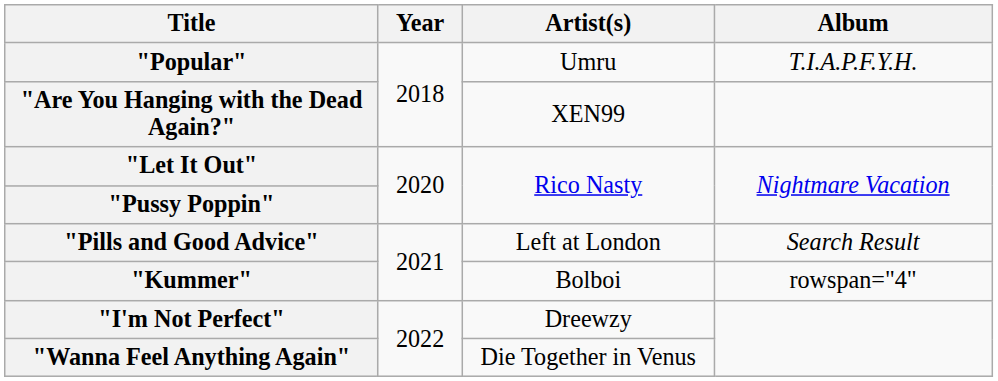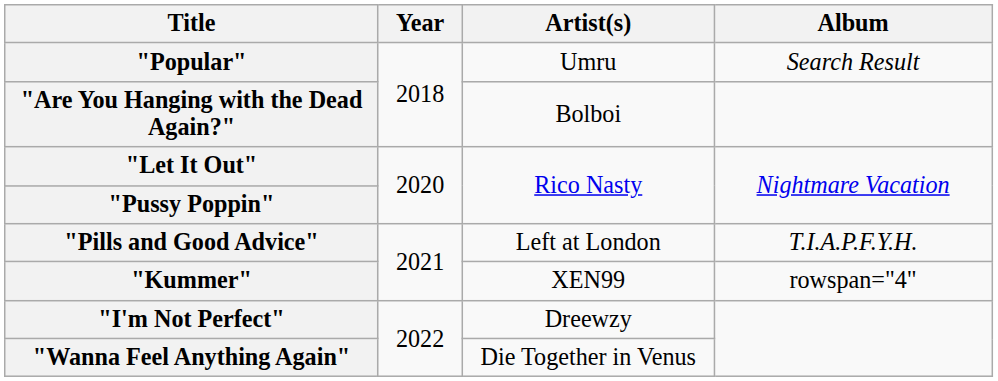(853, 61) T.I.A.P.F.Y.H. -> (853, 61) Search Result
(588, 113) XEN99 -> (588, 113) Bolboi
(853, 242) Search Result -> (853, 242) T.I.A.P.F.Y.H.
(588, 280) Bolboi -> (588, 280) XEN99
